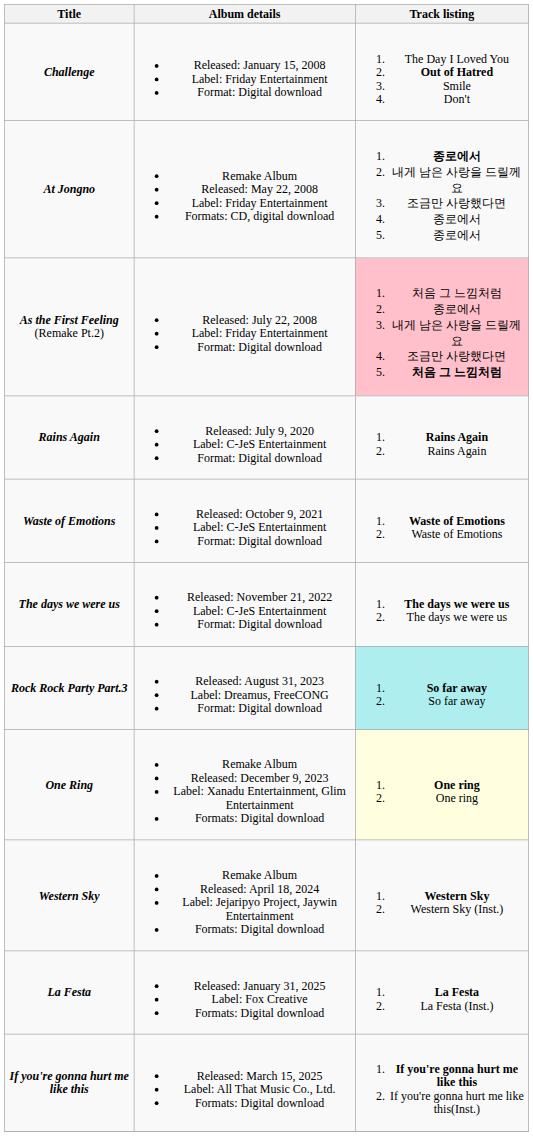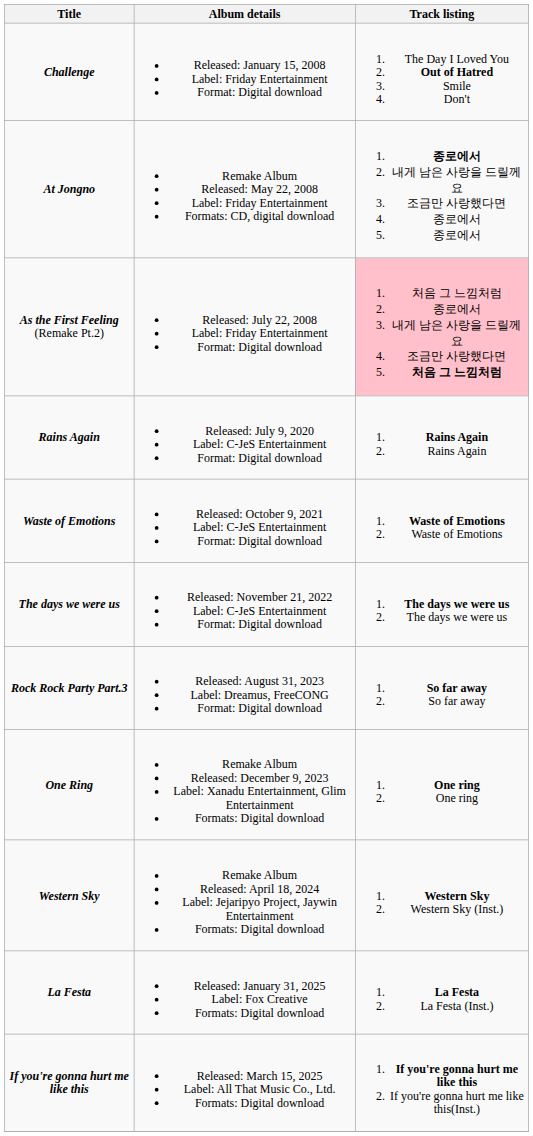(442, 695) paleturquoise background -> (442, 695) no background
(442, 792) lightyellow background -> (442, 792) no background
